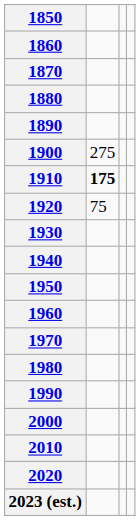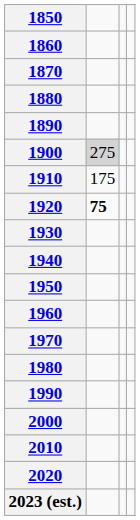(102, 152) no background -> (102, 152) lightgrey background
(102, 179) bold -> (102, 179) normal
(98, 206) normal -> (98, 206) bold
